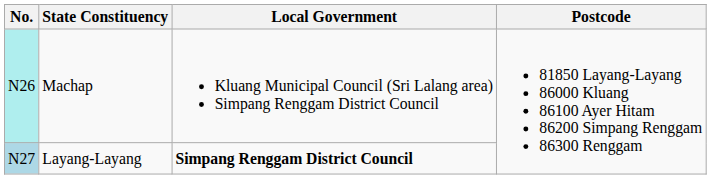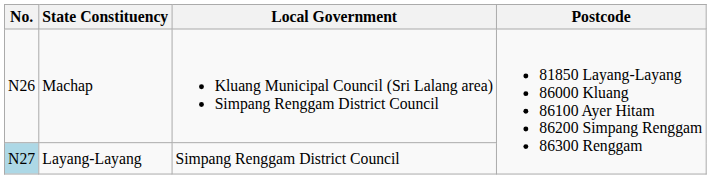(22, 86) paleturquoise background -> (22, 86) no background
(294, 158) bold -> (288, 158) normal
